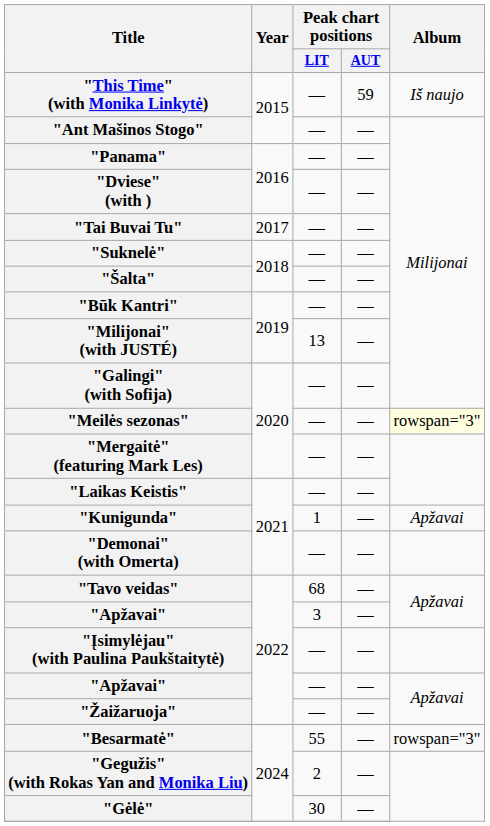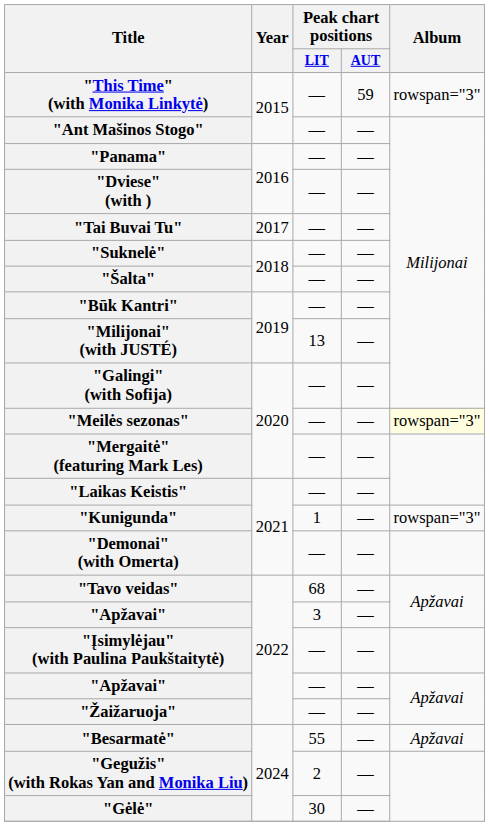(437, 94) Iš naujo -> (437, 94) rowspan="3"
(437, 517) Apžavai -> (437, 517) rowspan="3"
(437, 737) rowspan="3" -> (437, 737) Apžavai
